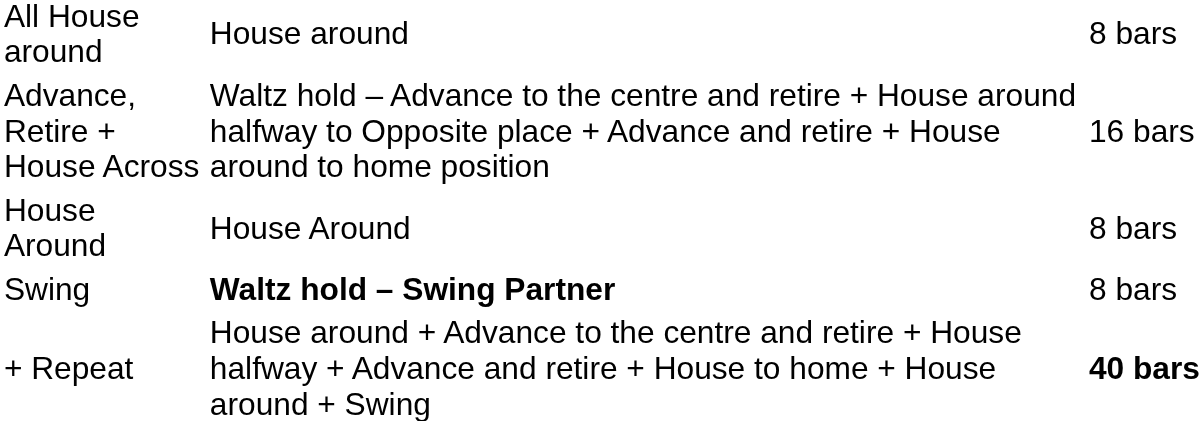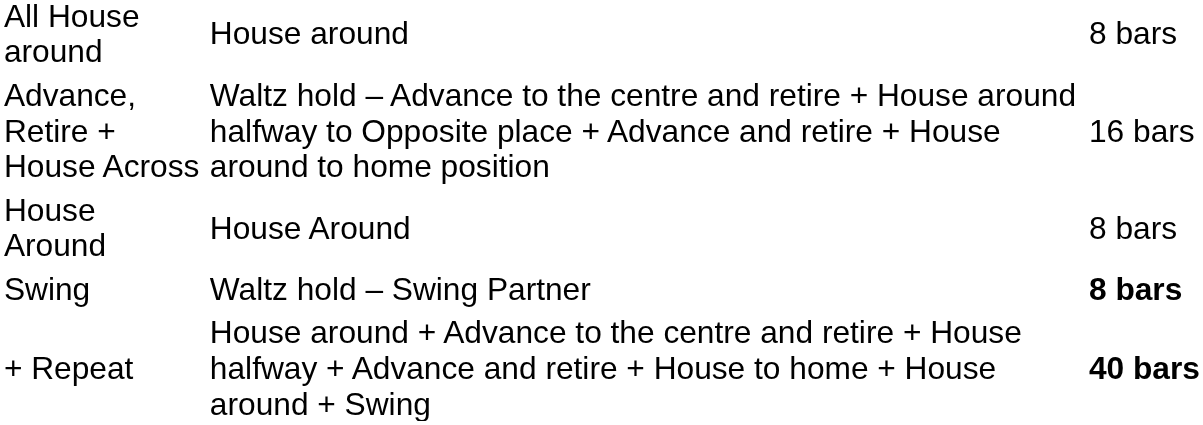(413, 289) bold -> (400, 289) normal
(1133, 289) normal -> (1136, 289) bold
